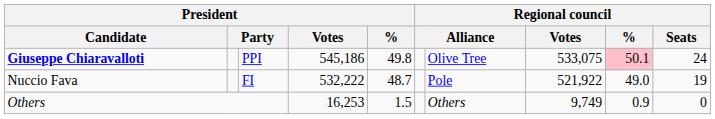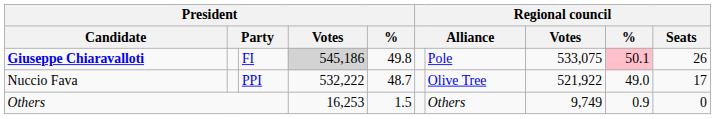(252, 59) PPI -> (248, 59) FI
(342, 59) no background -> (342, 59) lightgrey background
(457, 59) Olive Tree -> (440, 59) Pole
(700, 59) 24 -> (700, 59) 26
(248, 80) FI -> (252, 80) PPI
(440, 80) Pole -> (457, 80) Olive Tree
(700, 80) 19 -> (700, 80) 17
